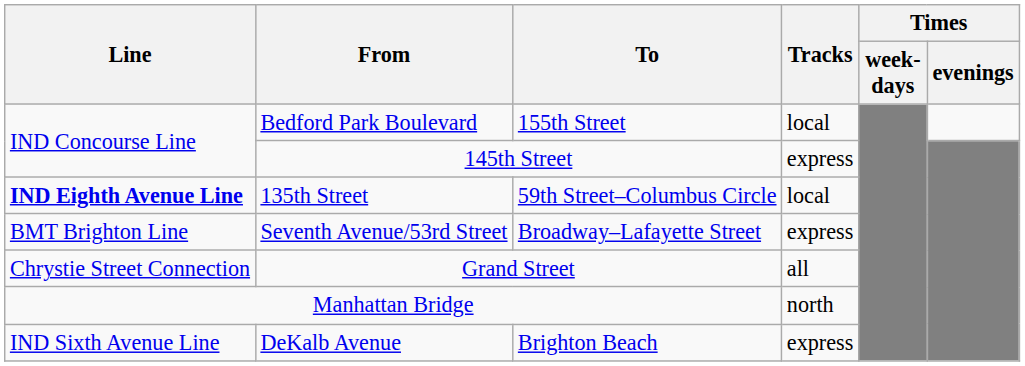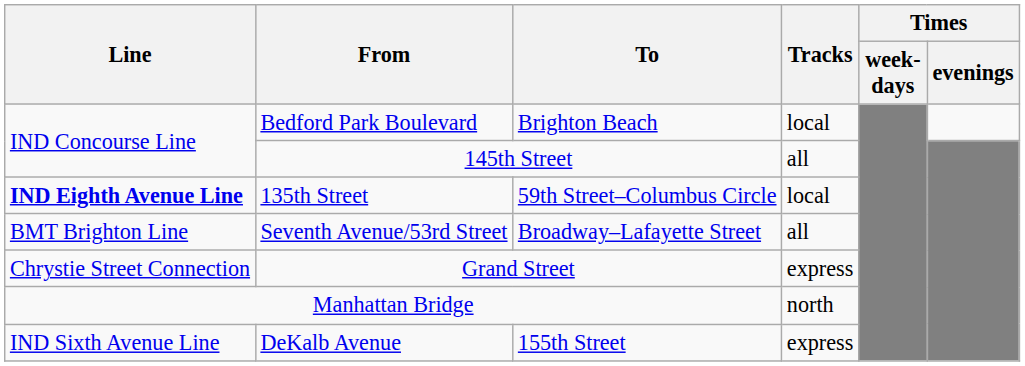(572, 122) 155th Street -> (588, 122) Brighton Beach
(820, 159) express -> (798, 159) all
(820, 232) express -> (798, 232) all
(798, 268) all -> (820, 268) express
(588, 341) Brighton Beach -> (572, 341) 155th Street
